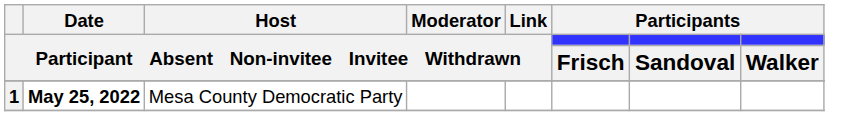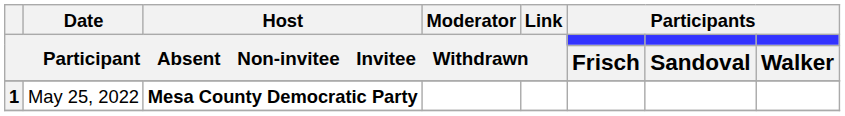(84, 96) bold -> (84, 96) normal
(276, 96) normal -> (283, 96) bold
